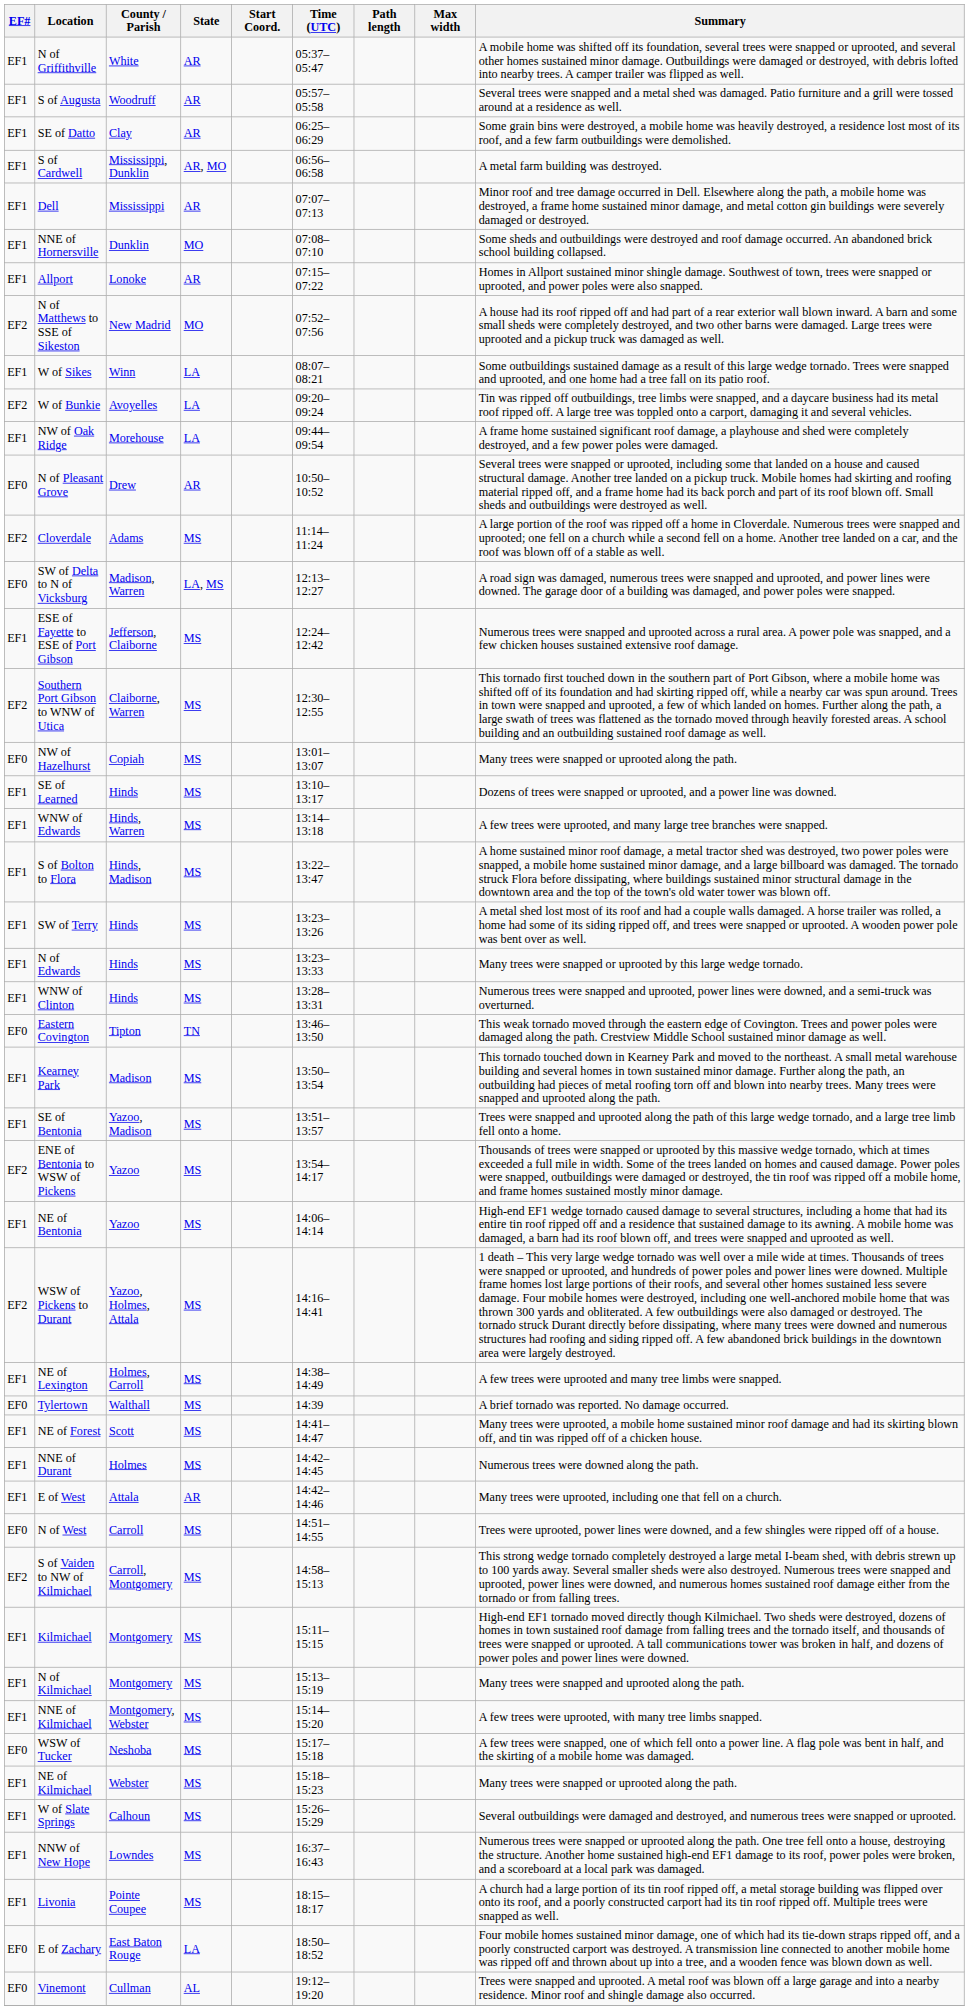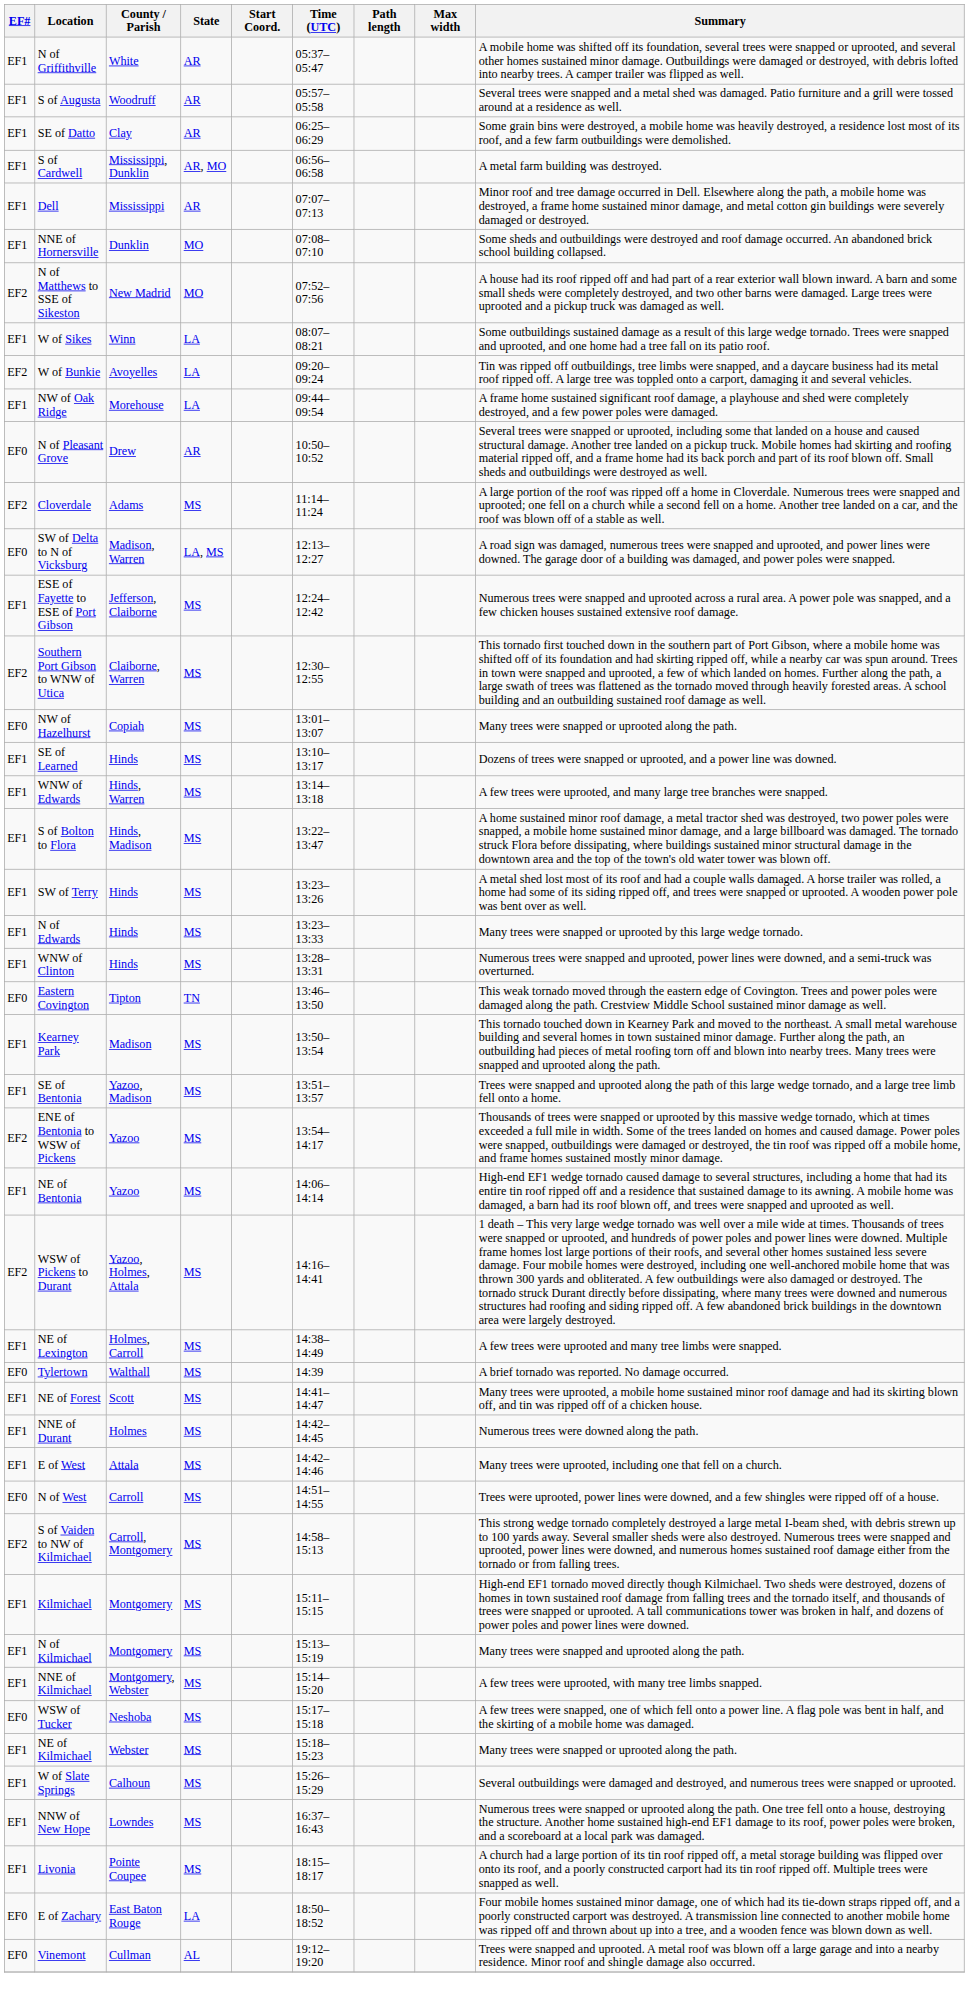- row: (55, 279)
(192, 1497) AR -> (192, 1464) MS
